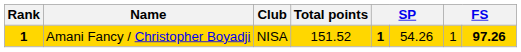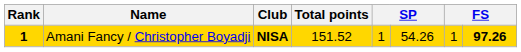(272, 36) normal -> (273, 36) bold
(380, 36) bold -> (381, 36) normal
